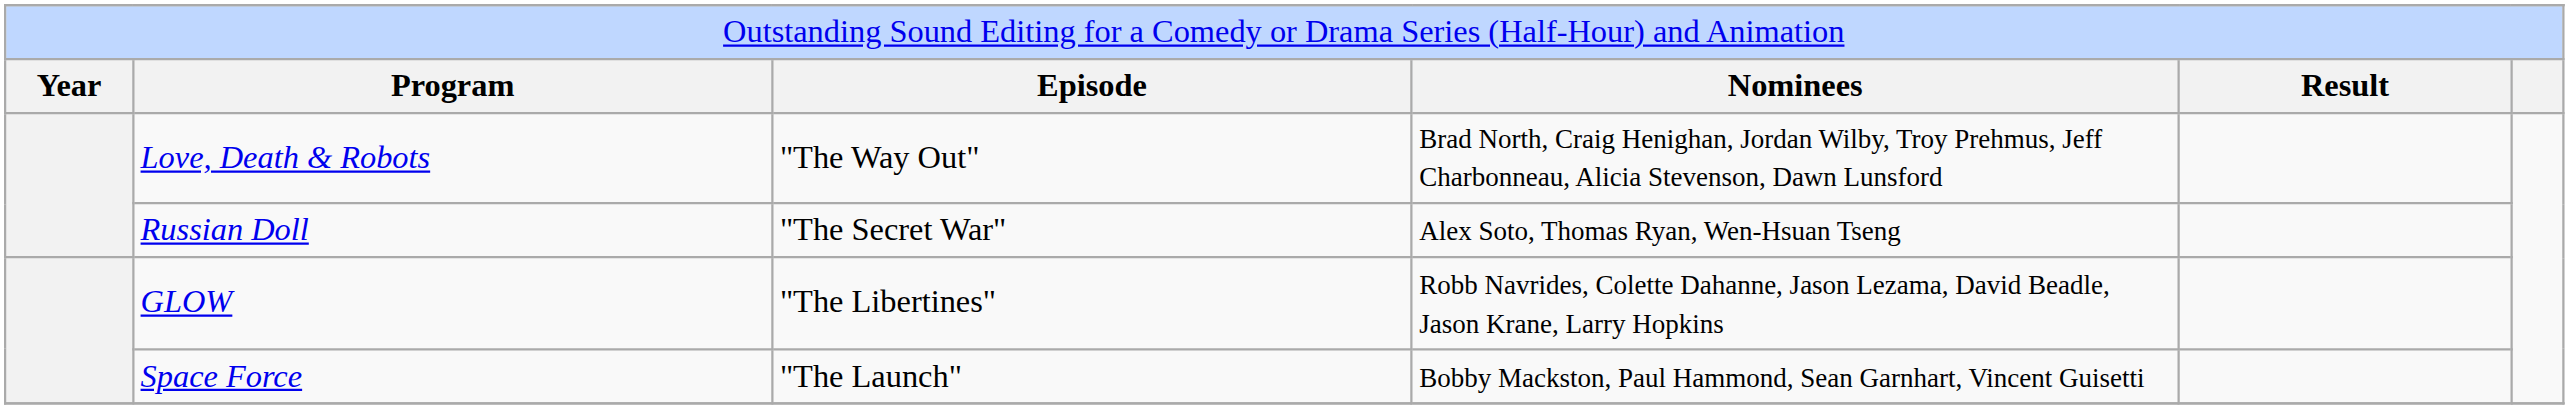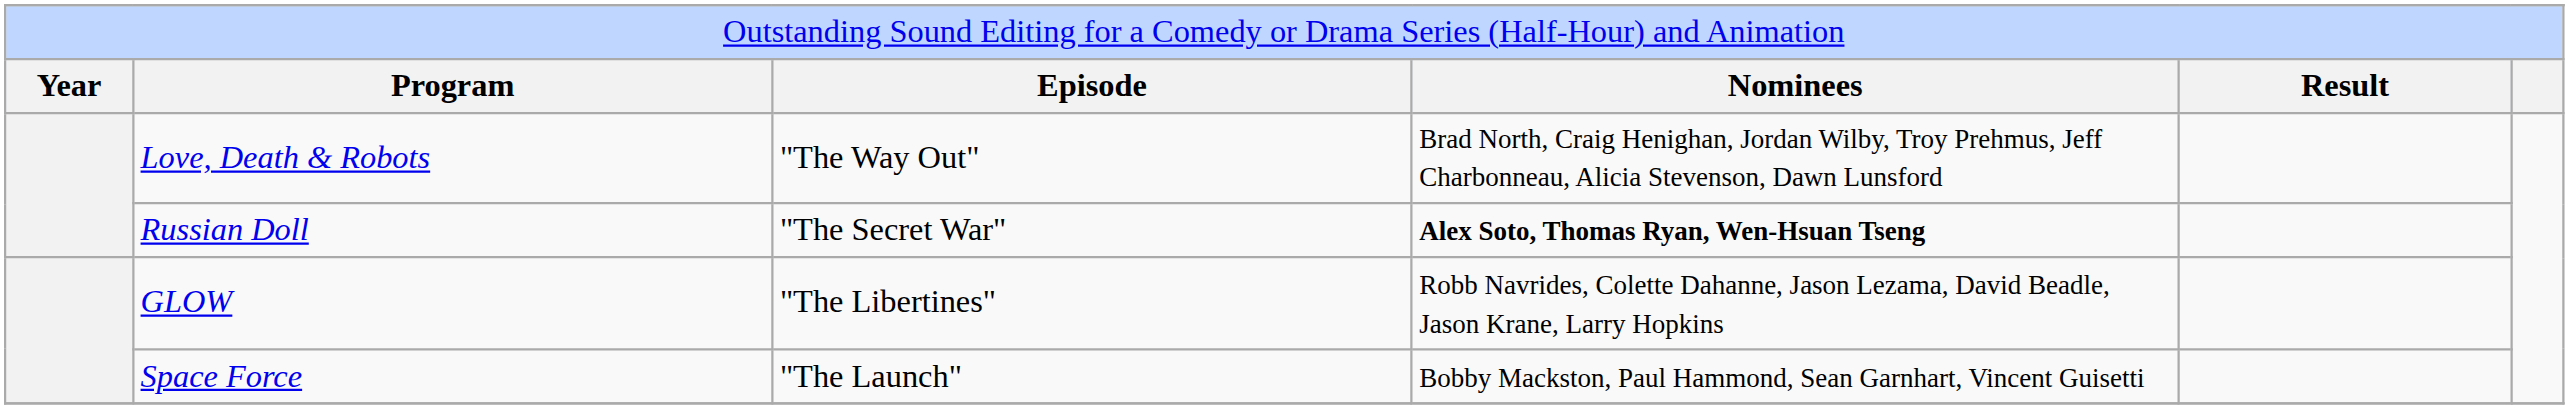(1660, 232) normal -> (1672, 230) bold
